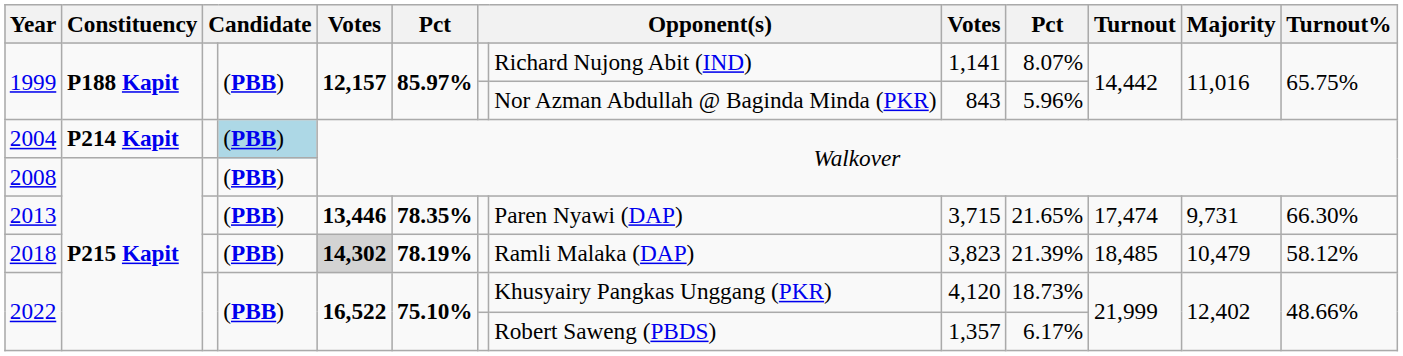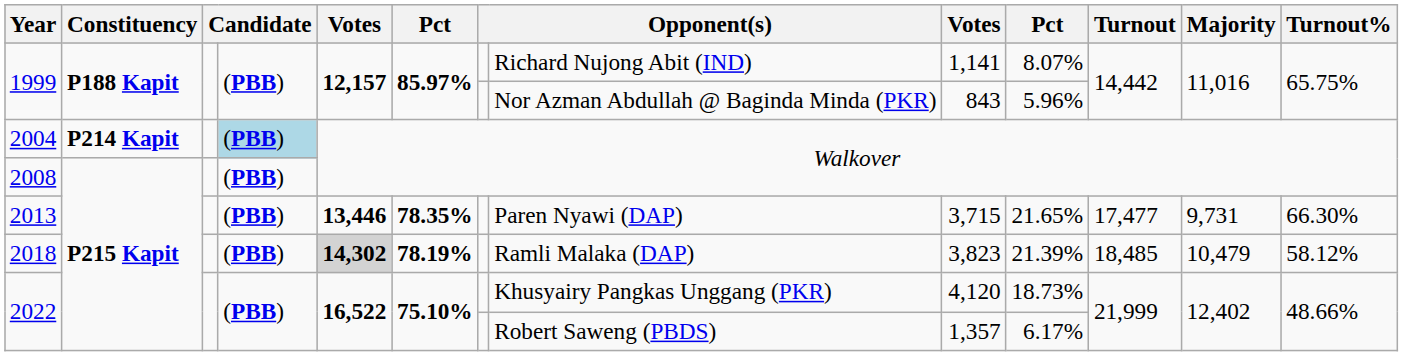(1126, 215) 17,474 -> (1126, 215) 17,477
